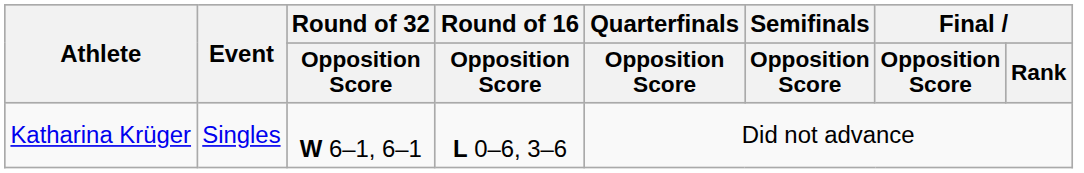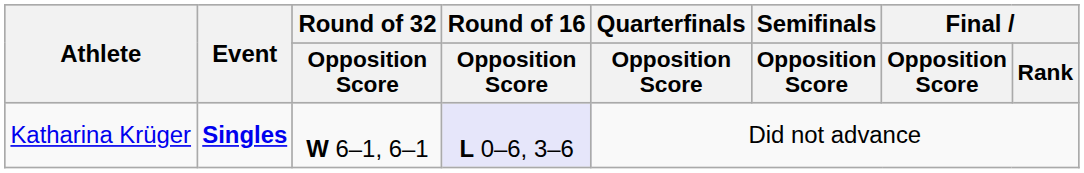(241, 136) normal -> (245, 136) bold
(510, 149) no background -> (517, 149) lavender background
